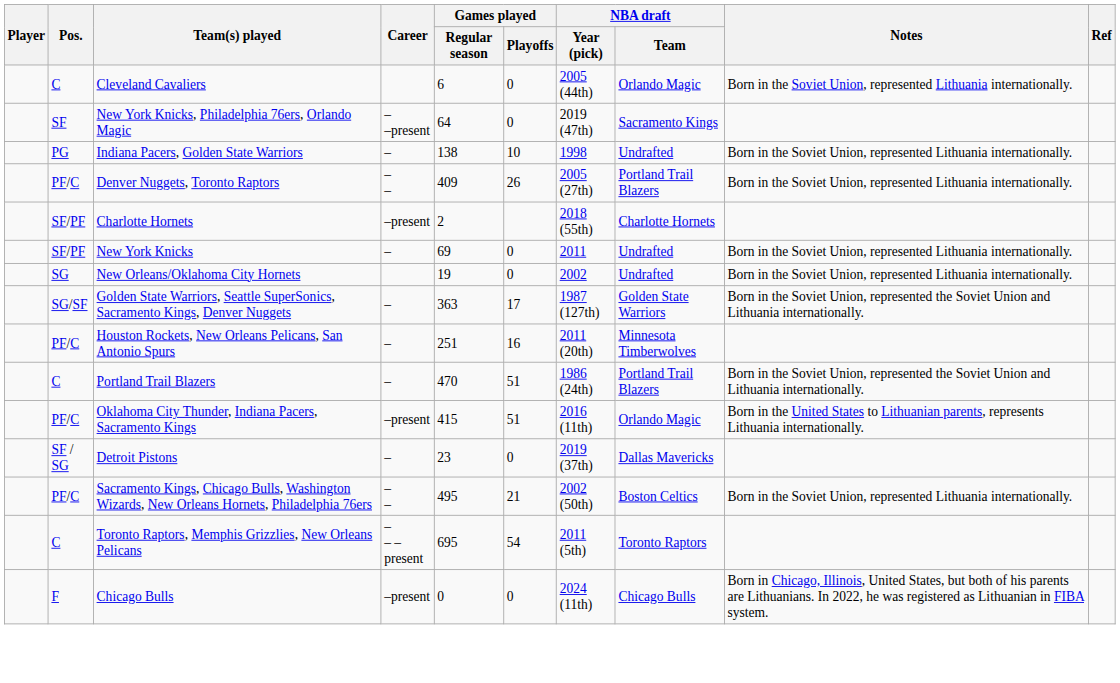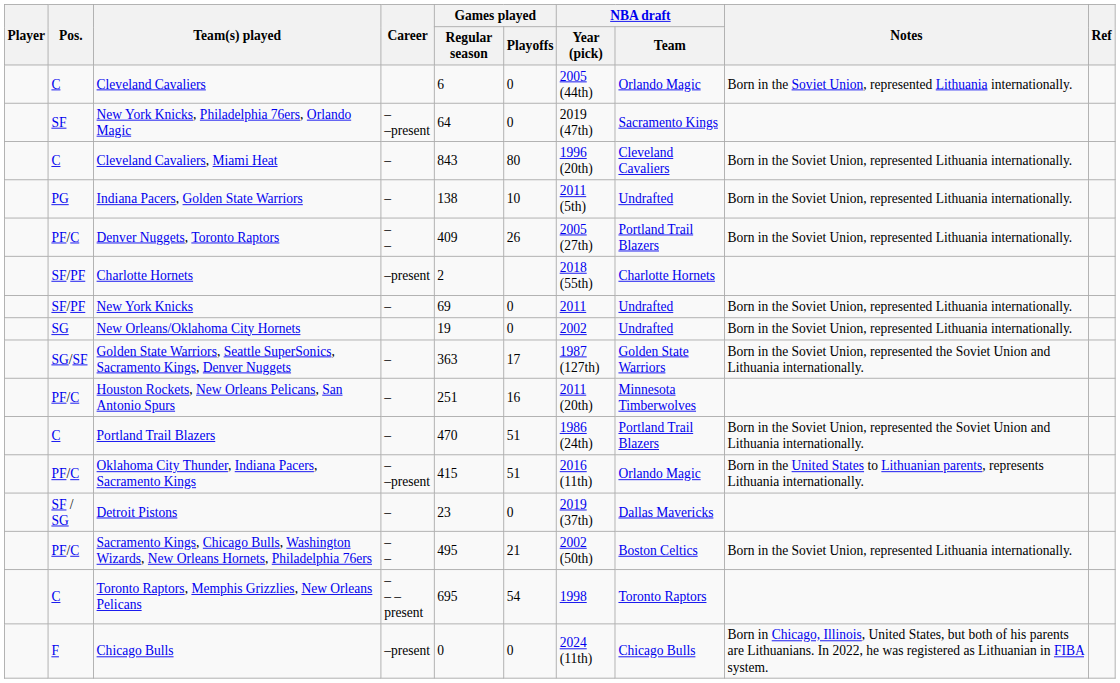+ row: (187, 161)
(573, 153) 1998 -> (573, 199) 2011 (5th)
(407, 419) –present -> (407, 474) – –present
(573, 542) 2011 (5th) -> (573, 597) 1998
